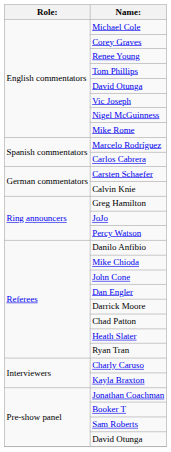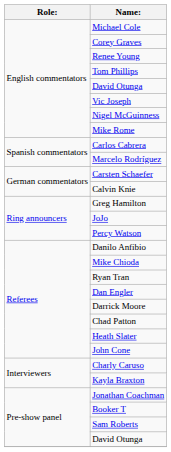(127, 144) Marcelo Rodríguez -> (119, 144) Carlos Cabrera
(119, 159) Carlos Cabrera -> (127, 159) Marcelo Rodríguez
(111, 277) John Cone -> (111, 277) Ryan Tran
(111, 350) Ryan Tran -> (111, 350) John Cone
